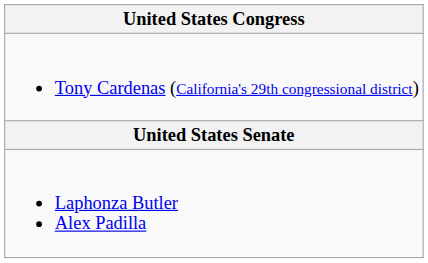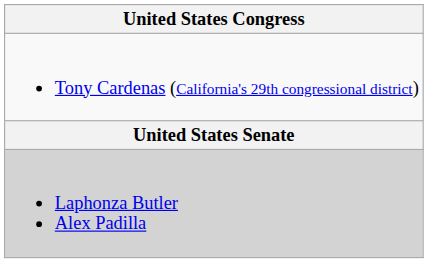(214, 214) no background -> (214, 214) lightgrey background
